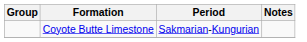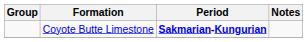(209, 29) normal -> (213, 29) bold
